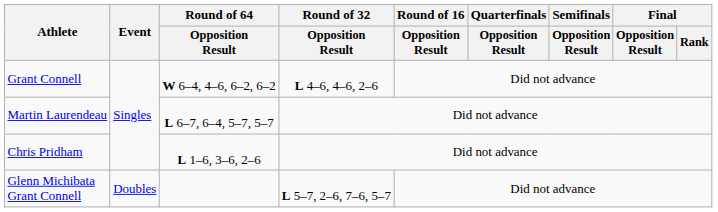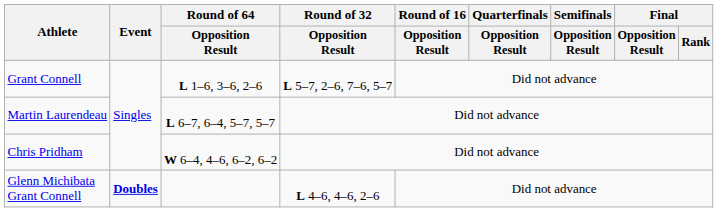(219, 86) W 6–4, 4–6, 6–2, 6–2 -> (221, 86) L 1–6, 3–6, 2–6
(336, 86) L 4–6, 4–6, 2–6 -> (338, 86) L 5–7, 2–6, 7–6, 5–7
(219, 160) L 1–6, 3–6, 2–6 -> (221, 160) W 6–4, 4–6, 6–2, 6–2
(135, 189) normal -> (135, 189) bold
(336, 196) L 5–7, 2–6, 7–6, 5–7 -> (338, 196) L 4–6, 4–6, 2–6
